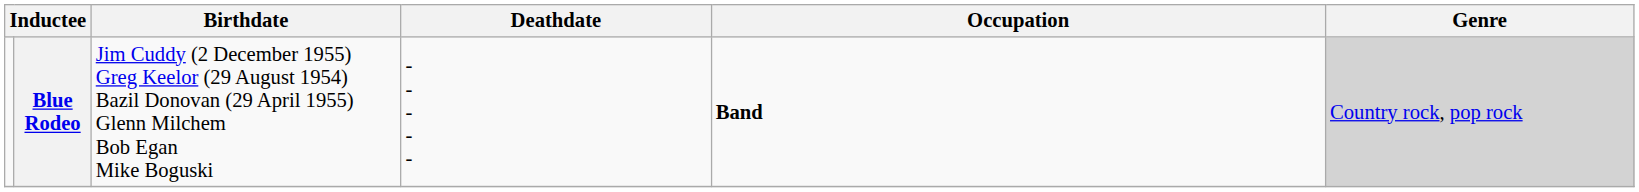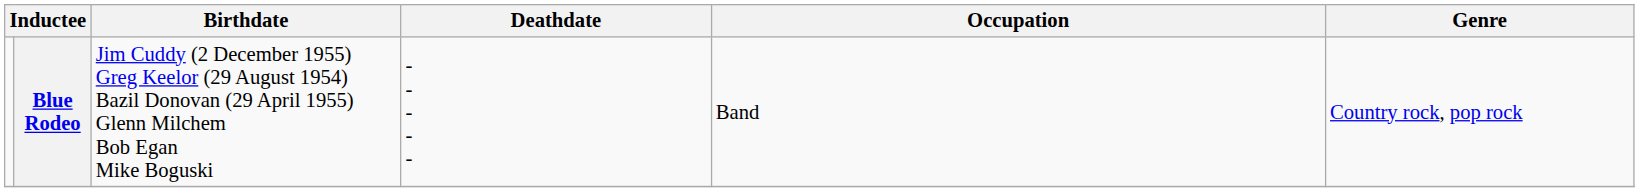(739, 111) bold -> (738, 111) normal
(1426, 111) lightgrey background -> (1426, 111) no background
